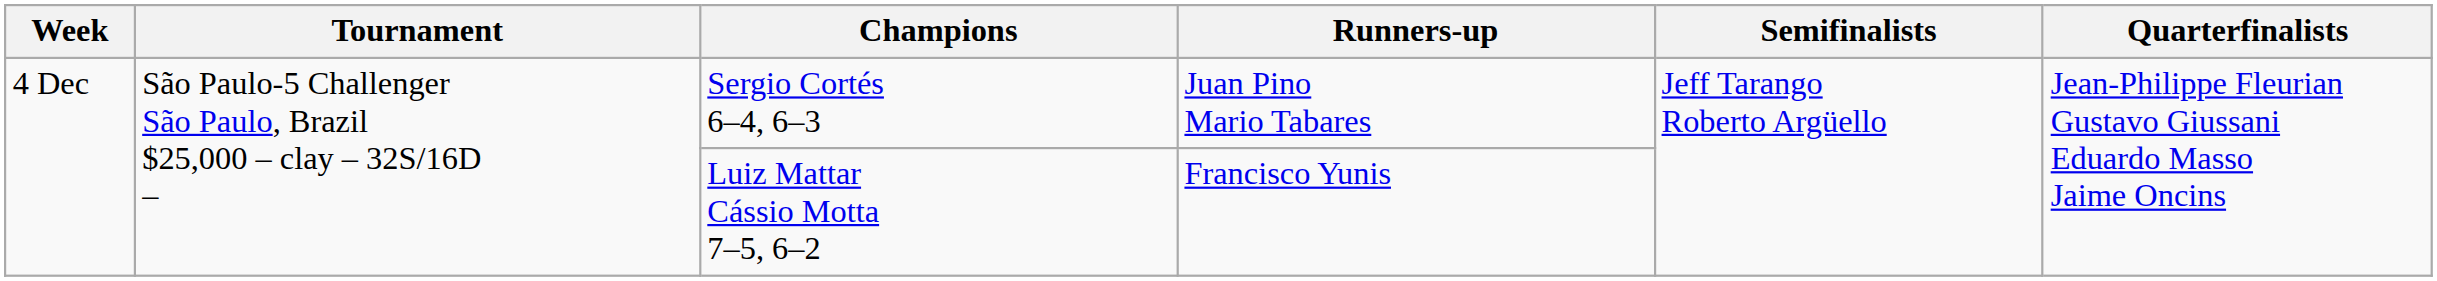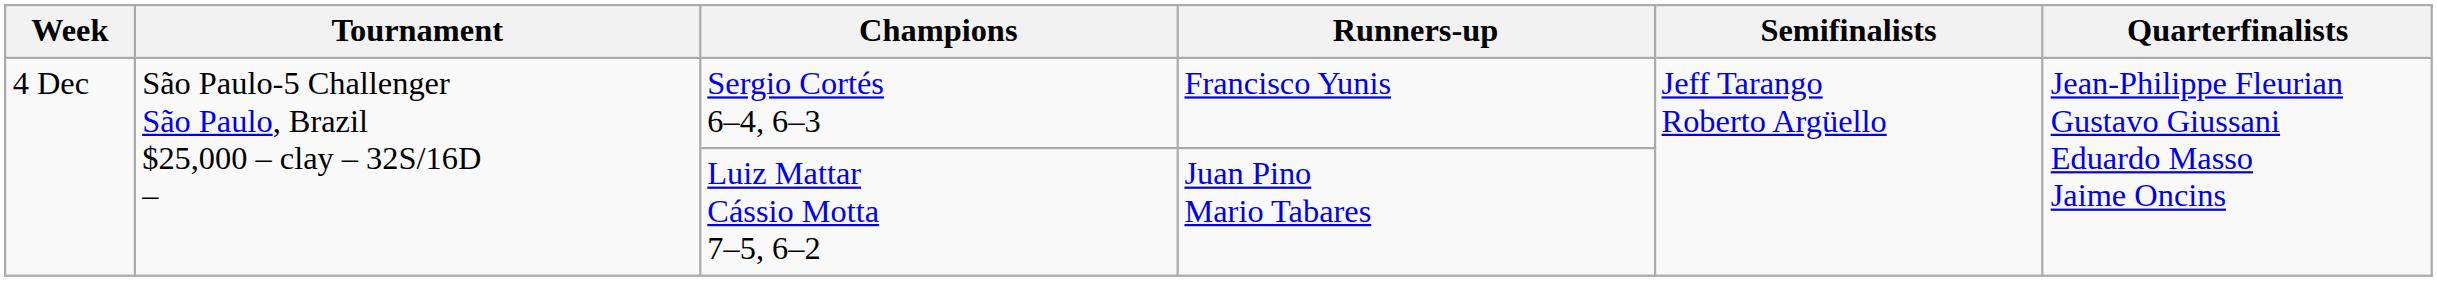(1278, 101) Juan Pino Mario Tabares -> (1288, 83) Francisco Yunis
(1288, 172) Francisco Yunis -> (1278, 191) Juan Pino Mario Tabares
